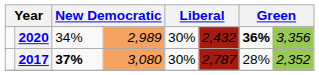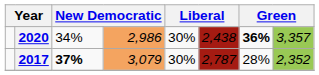(145, 38) 2,989 -> (145, 38) 2,986
(219, 38) 2,432 -> (219, 38) 2,438
(293, 38) 3,356 -> (293, 38) 3,357
(145, 59) 3,080 -> (145, 59) 3,079
